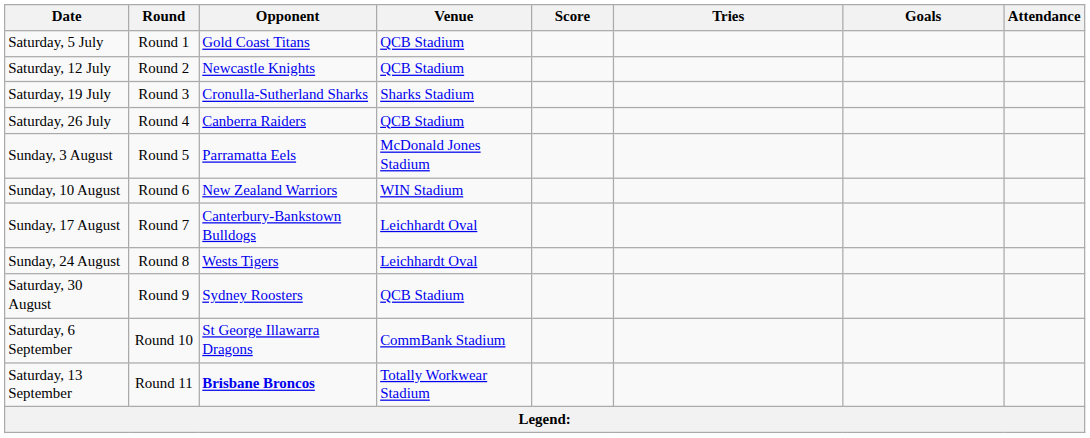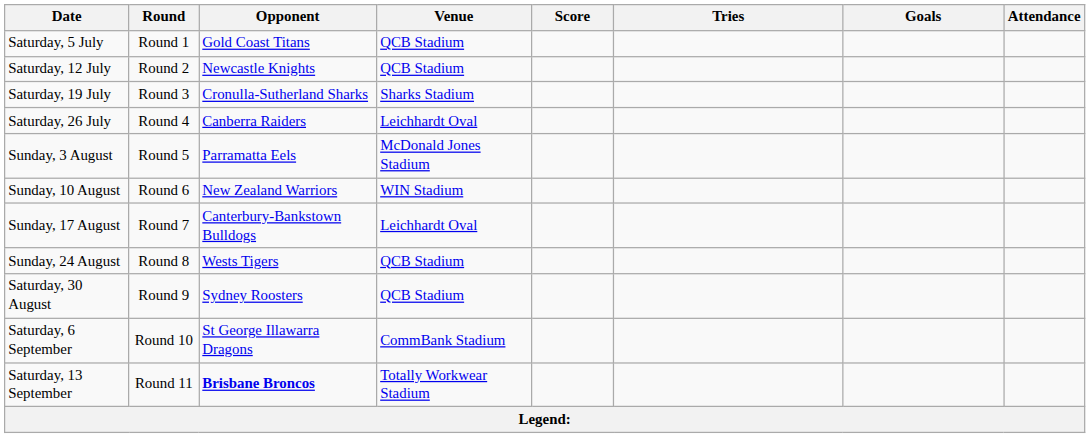(422, 120) QCB Stadium -> (429, 120) Leichhardt Oval
(429, 260) Leichhardt Oval -> (422, 260) QCB Stadium
